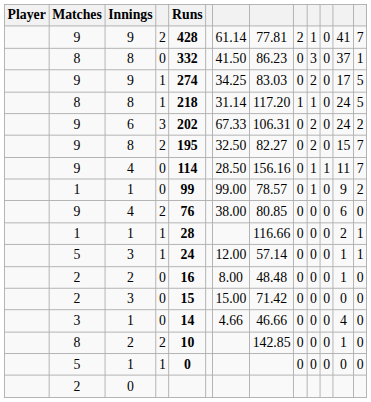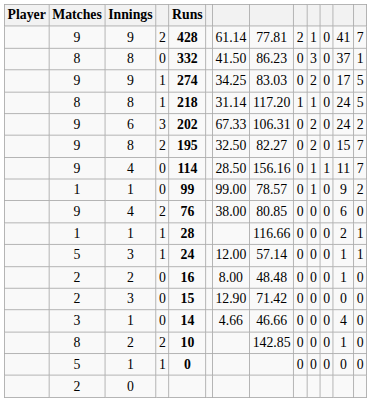(231, 299) 15.00 -> (231, 299) 12.90
